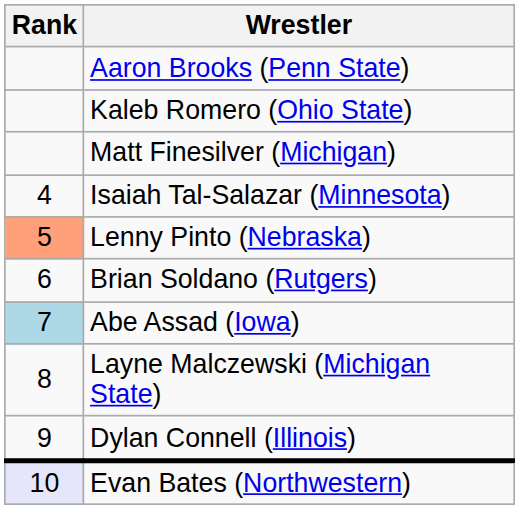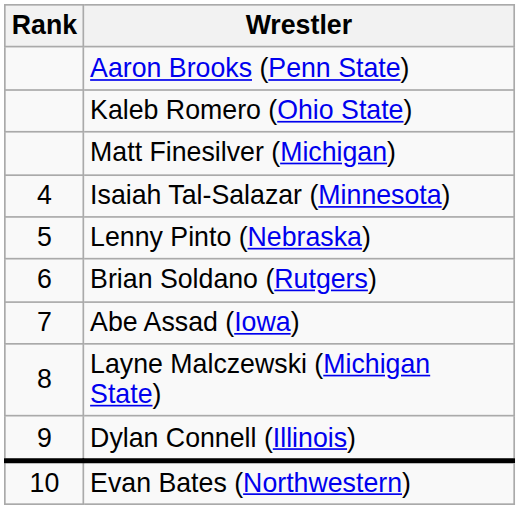(44, 237) lightsalmon background -> (44, 237) no background
(44, 322) lightblue background -> (44, 322) no background
(44, 482) lavender background -> (44, 482) no background
